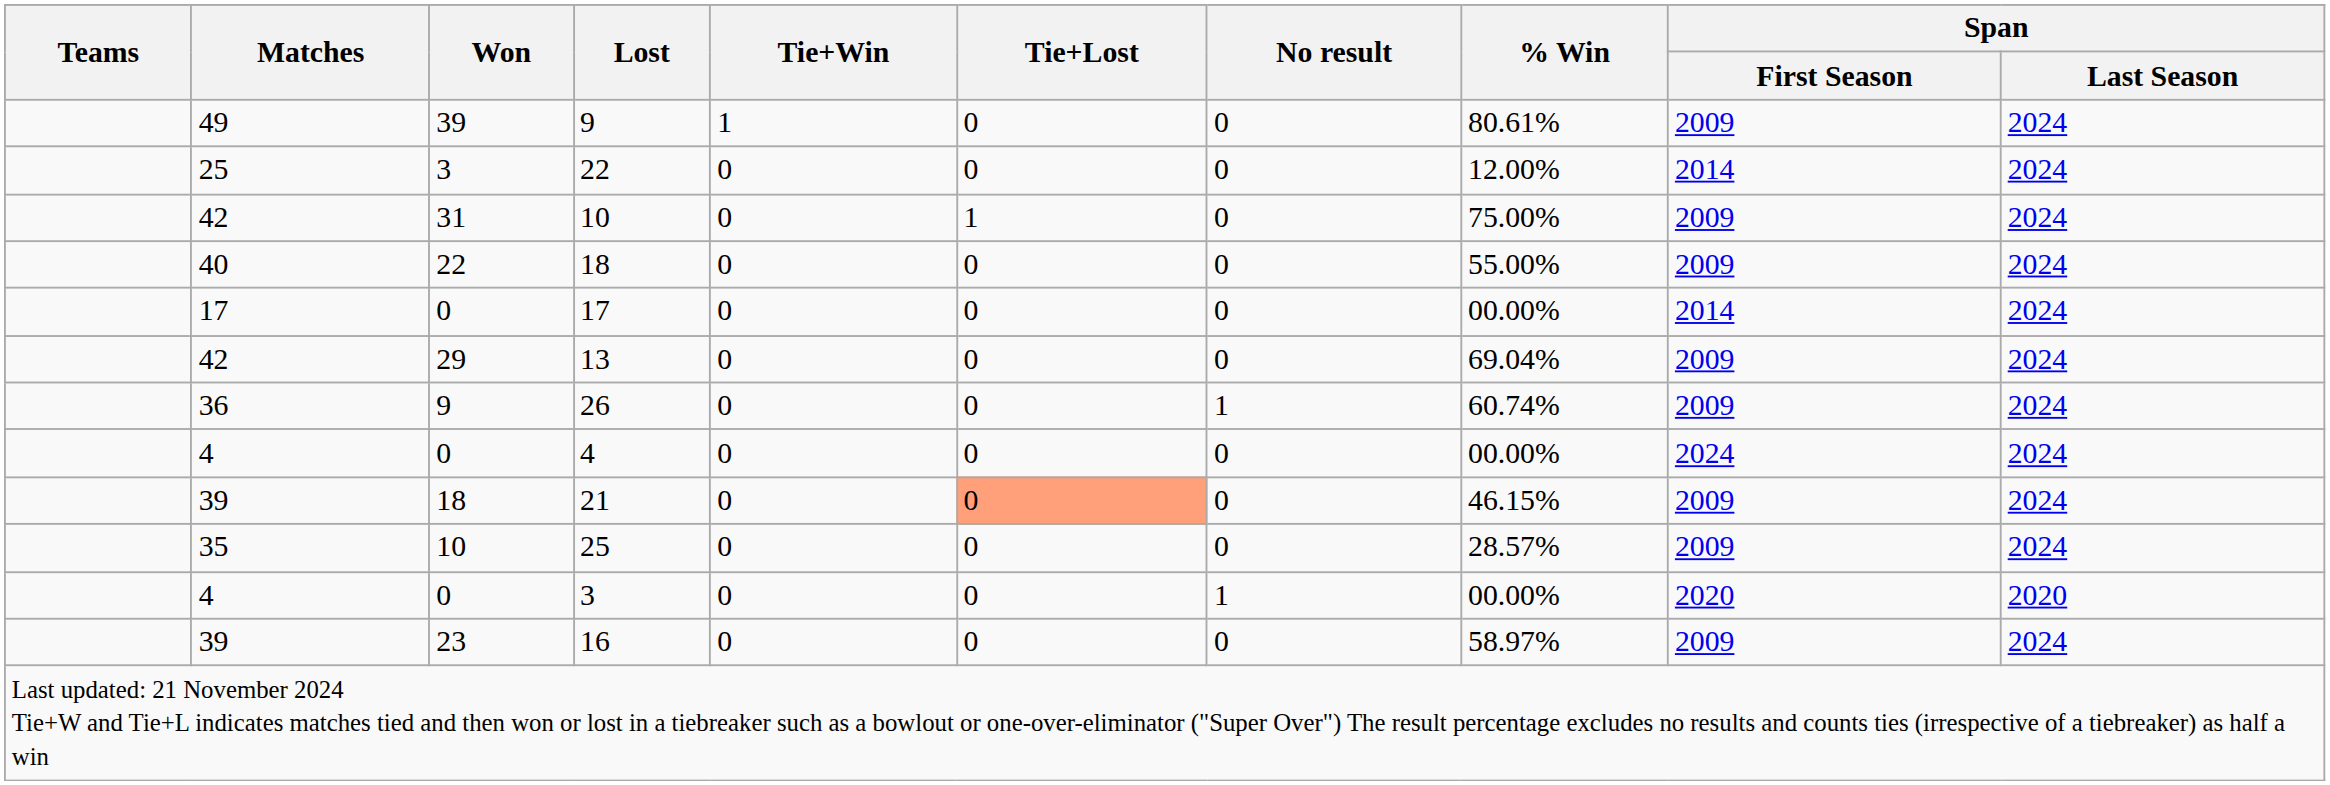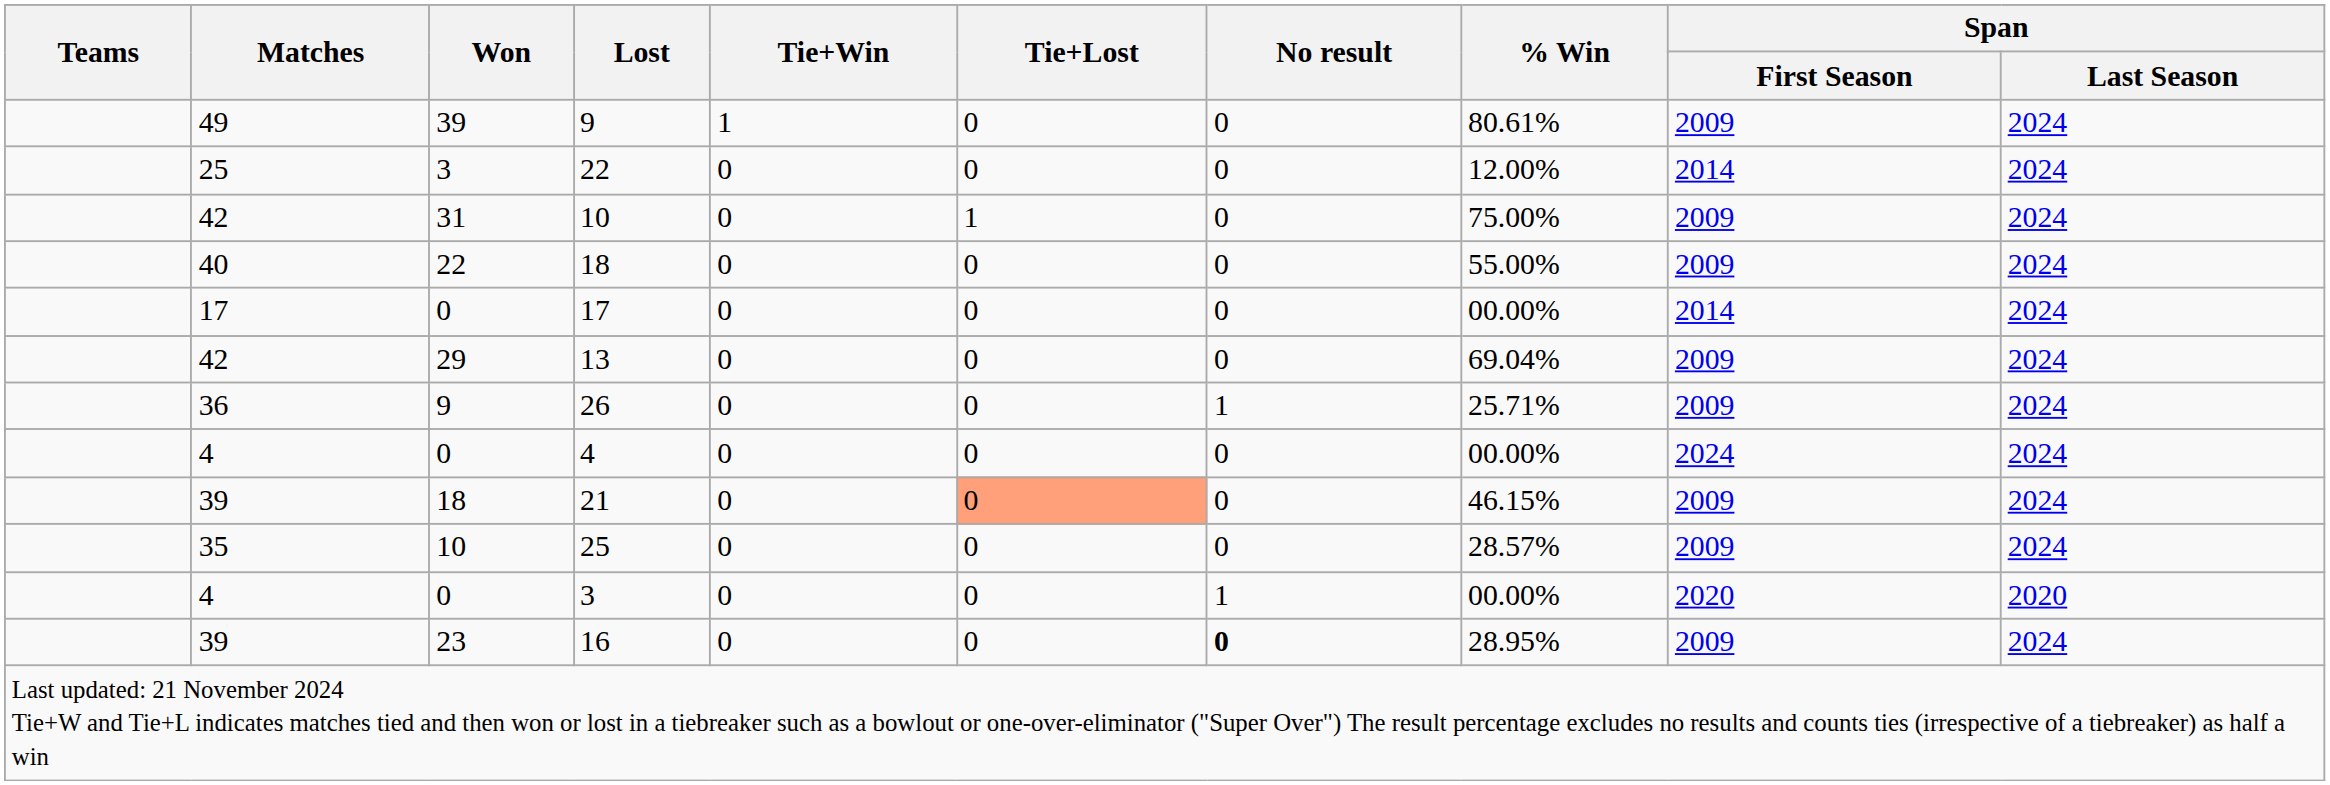(1514, 405) 60.74% -> (1514, 405) 25.71%
(1221, 641) normal -> (1221, 641) bold
(1514, 641) 58.97% -> (1514, 641) 28.95%
